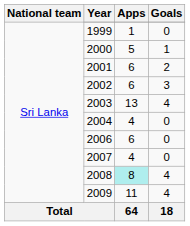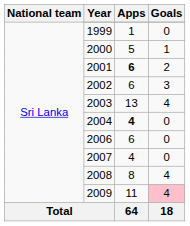(131, 67) normal -> (131, 67) bold
(131, 121) normal -> (131, 121) bold
(131, 175) paleturquoise background -> (131, 175) no background
(167, 193) no background -> (167, 193) pink background
